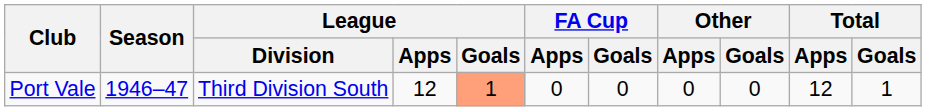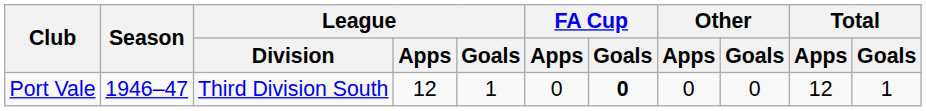(491, 88) lightsalmon background -> (491, 88) no background
(623, 88) normal -> (623, 88) bold
